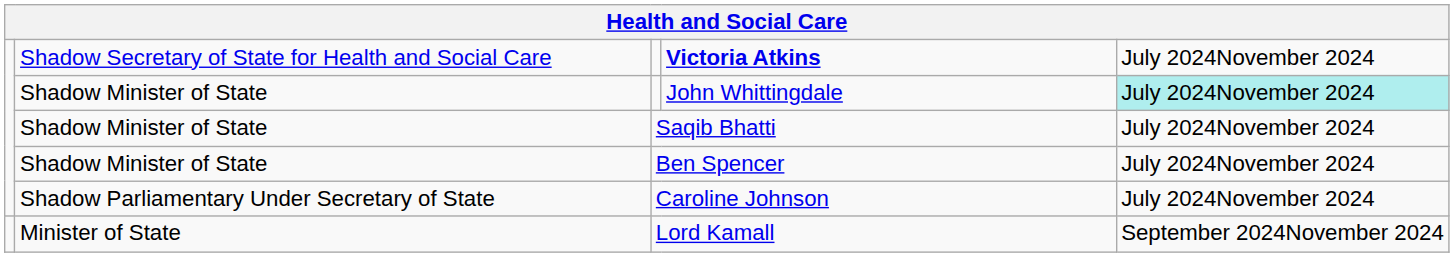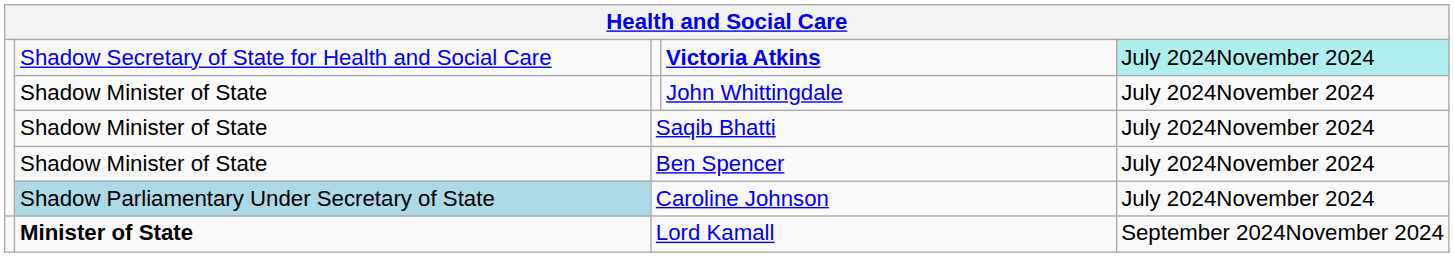(1248, 57) no background -> (1248, 57) paleturquoise background
(1248, 92) paleturquoise background -> (1248, 92) no background
(257, 198) no background -> (257, 198) lightblue background
(100, 233) normal -> (107, 233) bold
